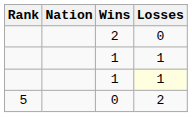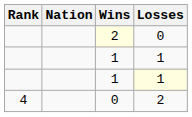(115, 37) no background -> (115, 37) lightyellow background
(23, 101) 5 -> (23, 101) 4
